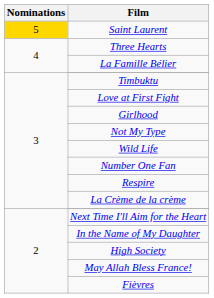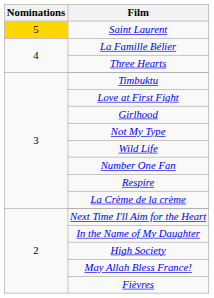(138, 47) Three Hearts -> (138, 47) La Famille Bélier
(138, 64) La Famille Bélier -> (138, 64) Three Hearts
